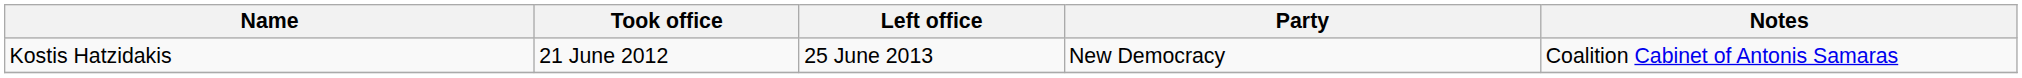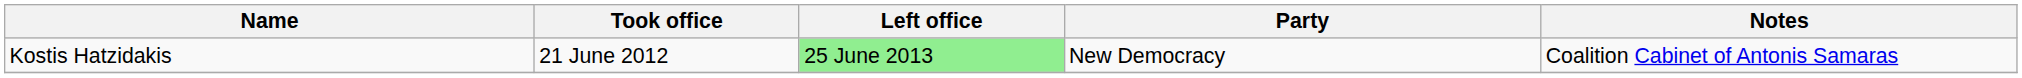(869, 55) no background -> (869, 55) lightgreen background
